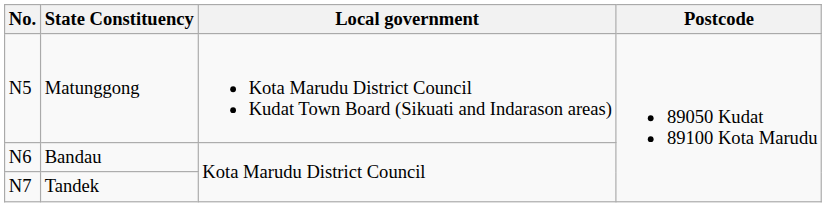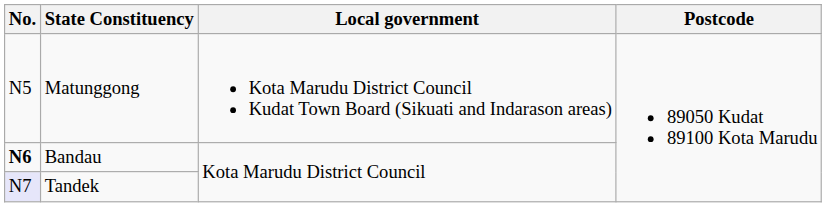(20, 156) normal -> (20, 156) bold
(20, 186) no background -> (20, 186) lavender background
